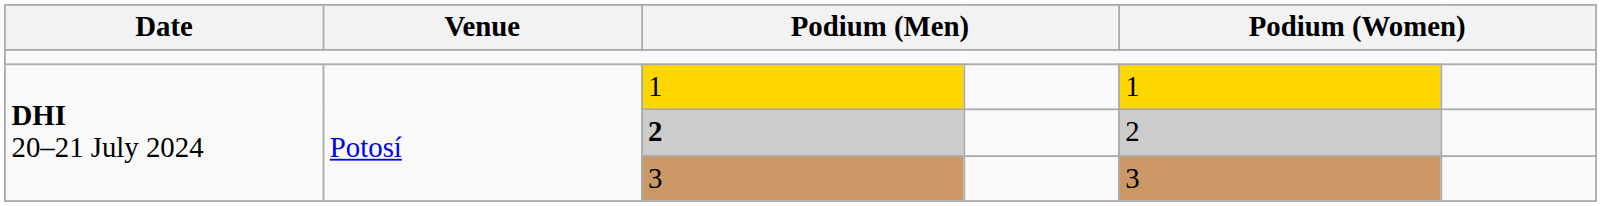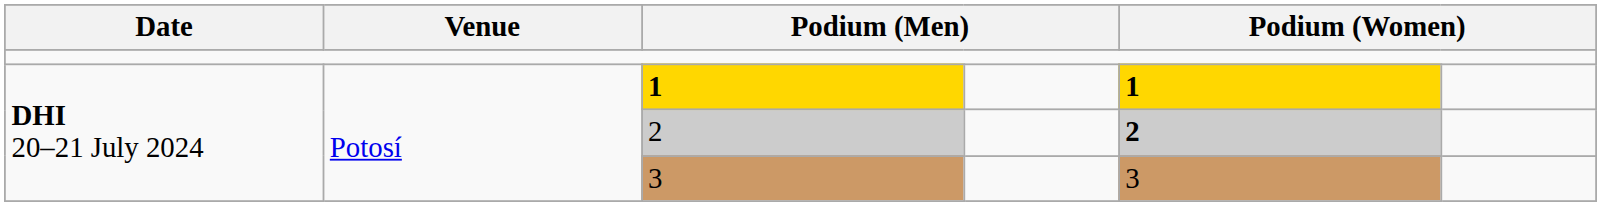(655, 86) normal -> (655, 86) bold
(1132, 86) normal -> (1132, 86) bold
(655, 131) bold -> (655, 131) normal
(1132, 131) normal -> (1132, 131) bold
